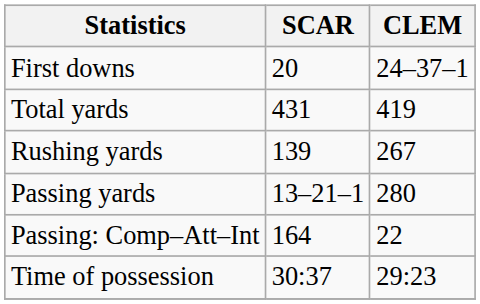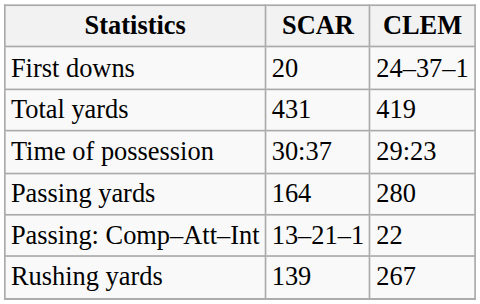rows swapped: (87, 151) <-> (112, 277)
(318, 193) 13–21–1 -> (292, 193) 164
(292, 235) 164 -> (318, 235) 13–21–1
